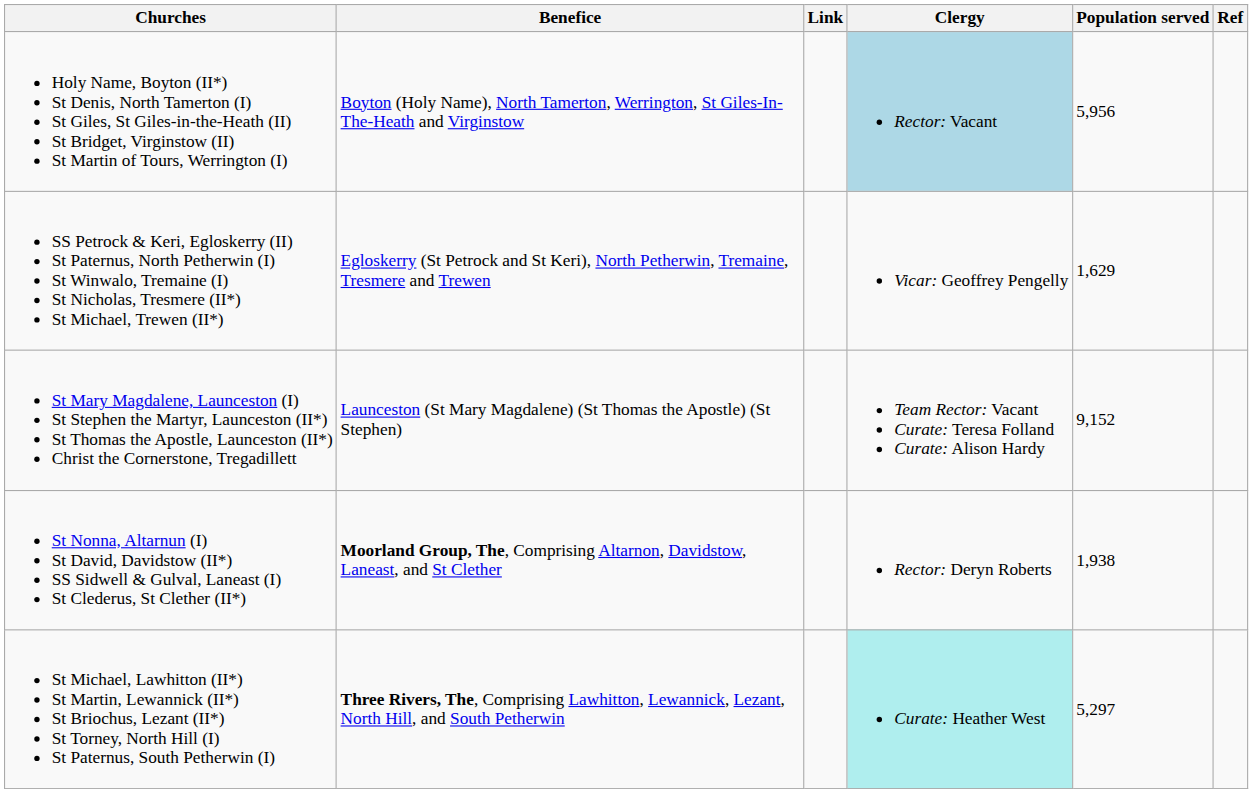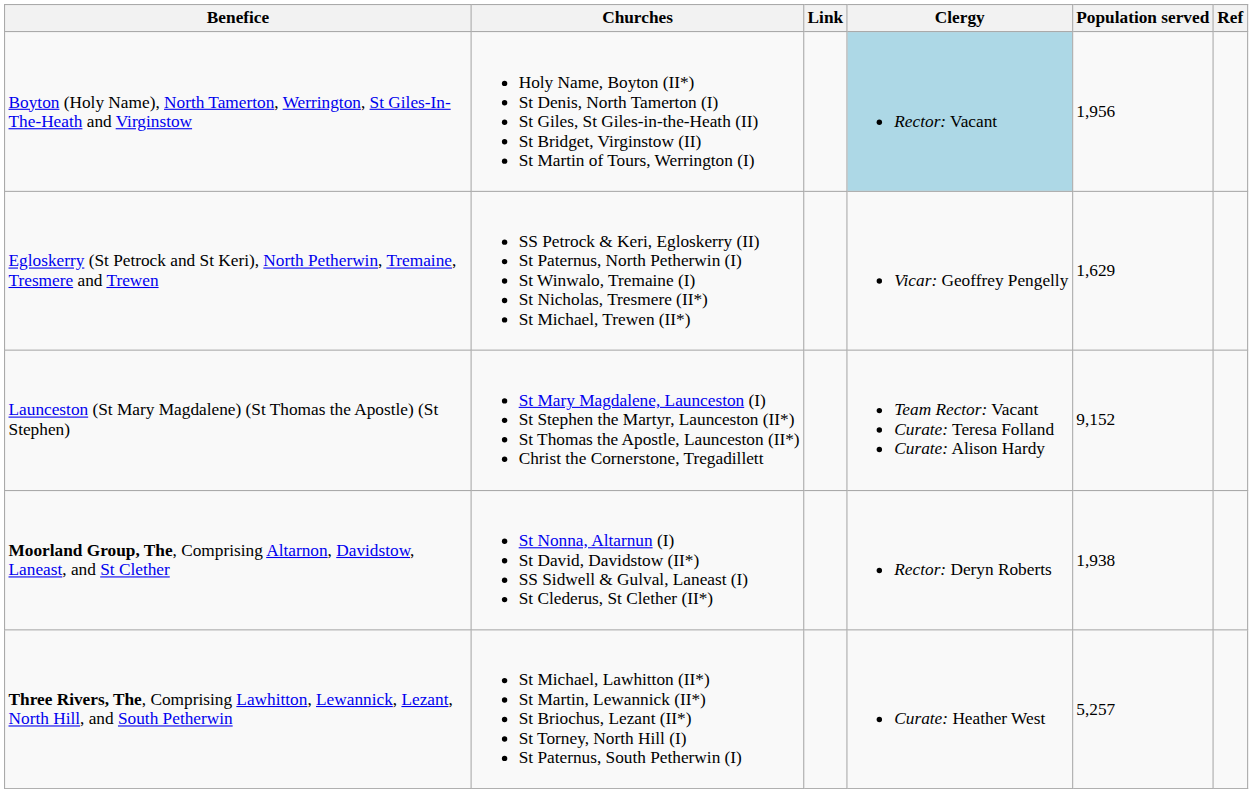columns swapped: (570, 18) <-> (171, 18)
(1096, 111) 5,956 -> (1096, 111) 1,956
(960, 719) paleturquoise background -> (960, 719) no background
(1096, 709) 5,297 -> (1096, 709) 5,257
